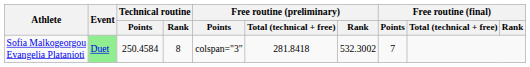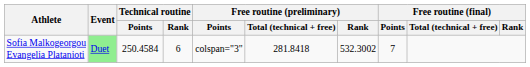(178, 49) 8 -> (178, 49) 6
